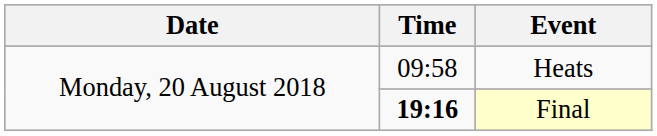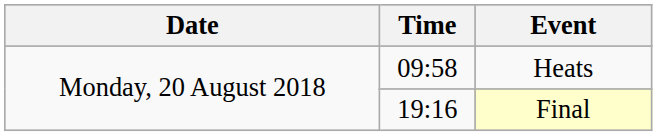(427, 109) bold -> (427, 109) normal
